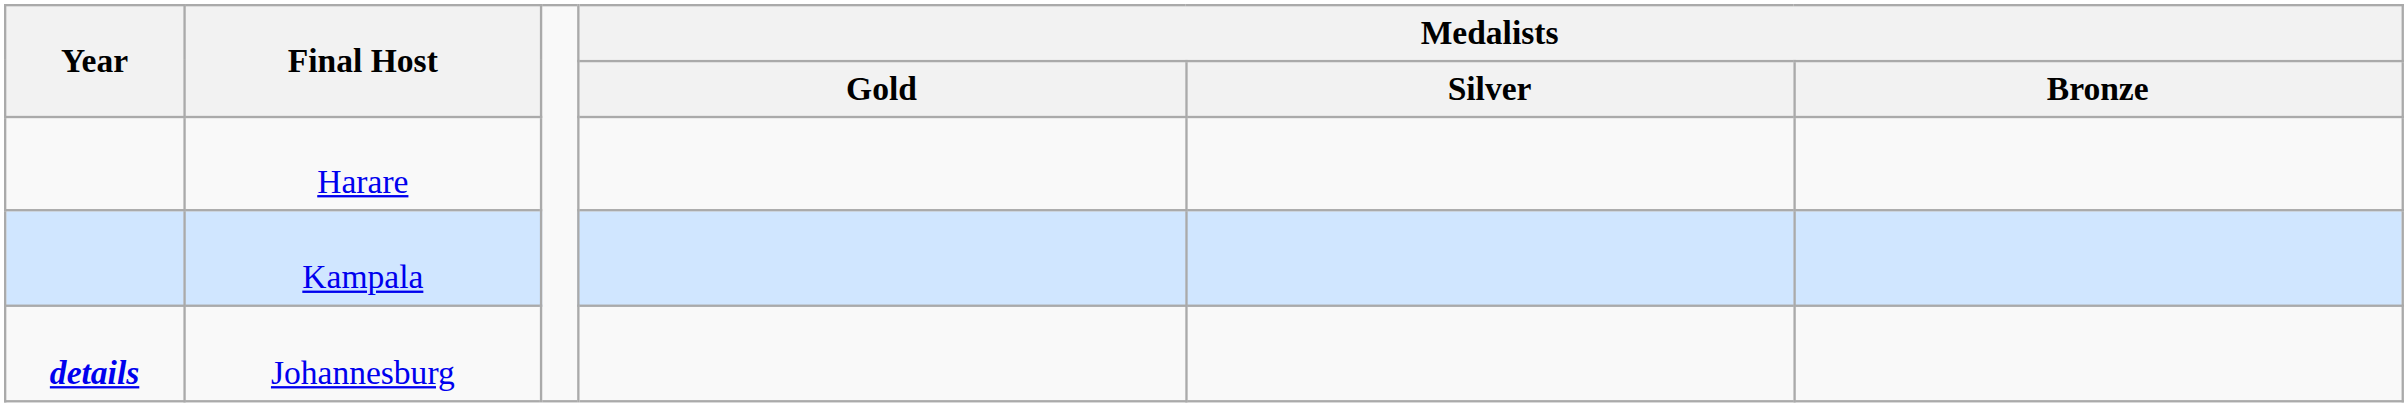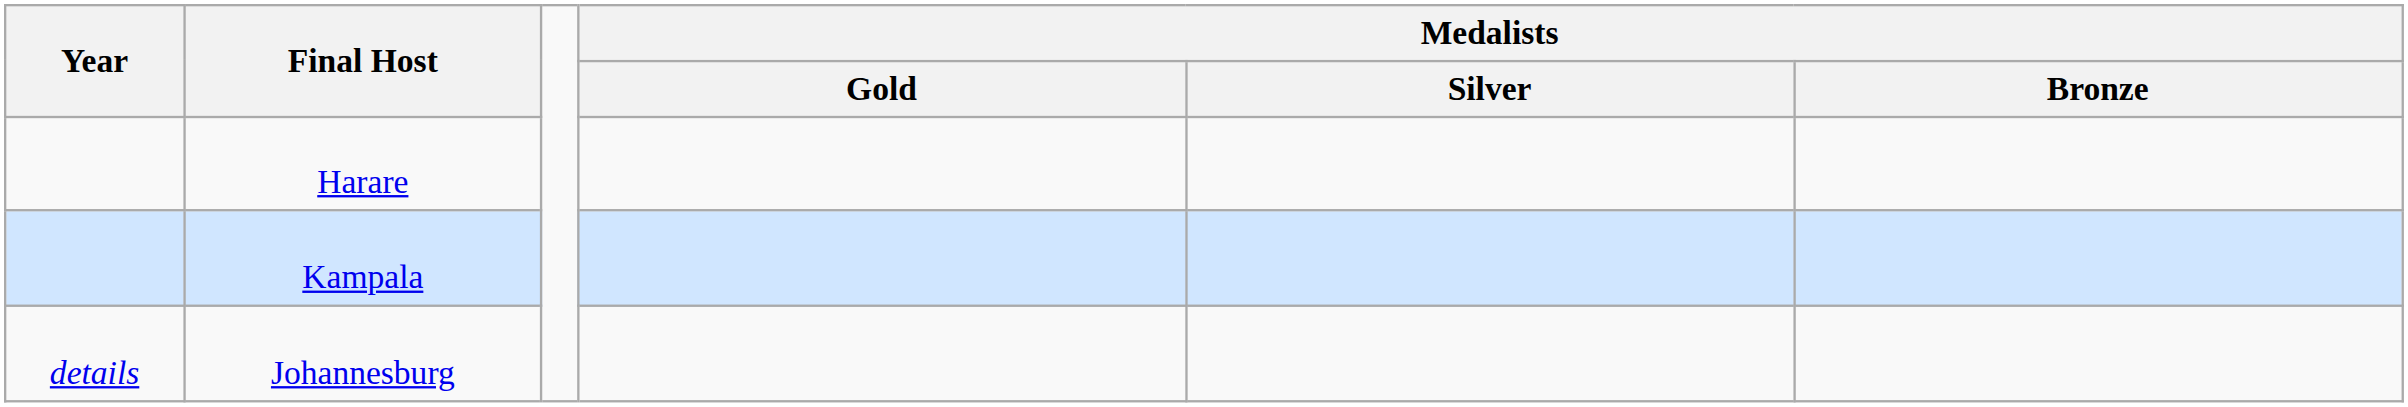(95, 372) bold -> (95, 372) normal
